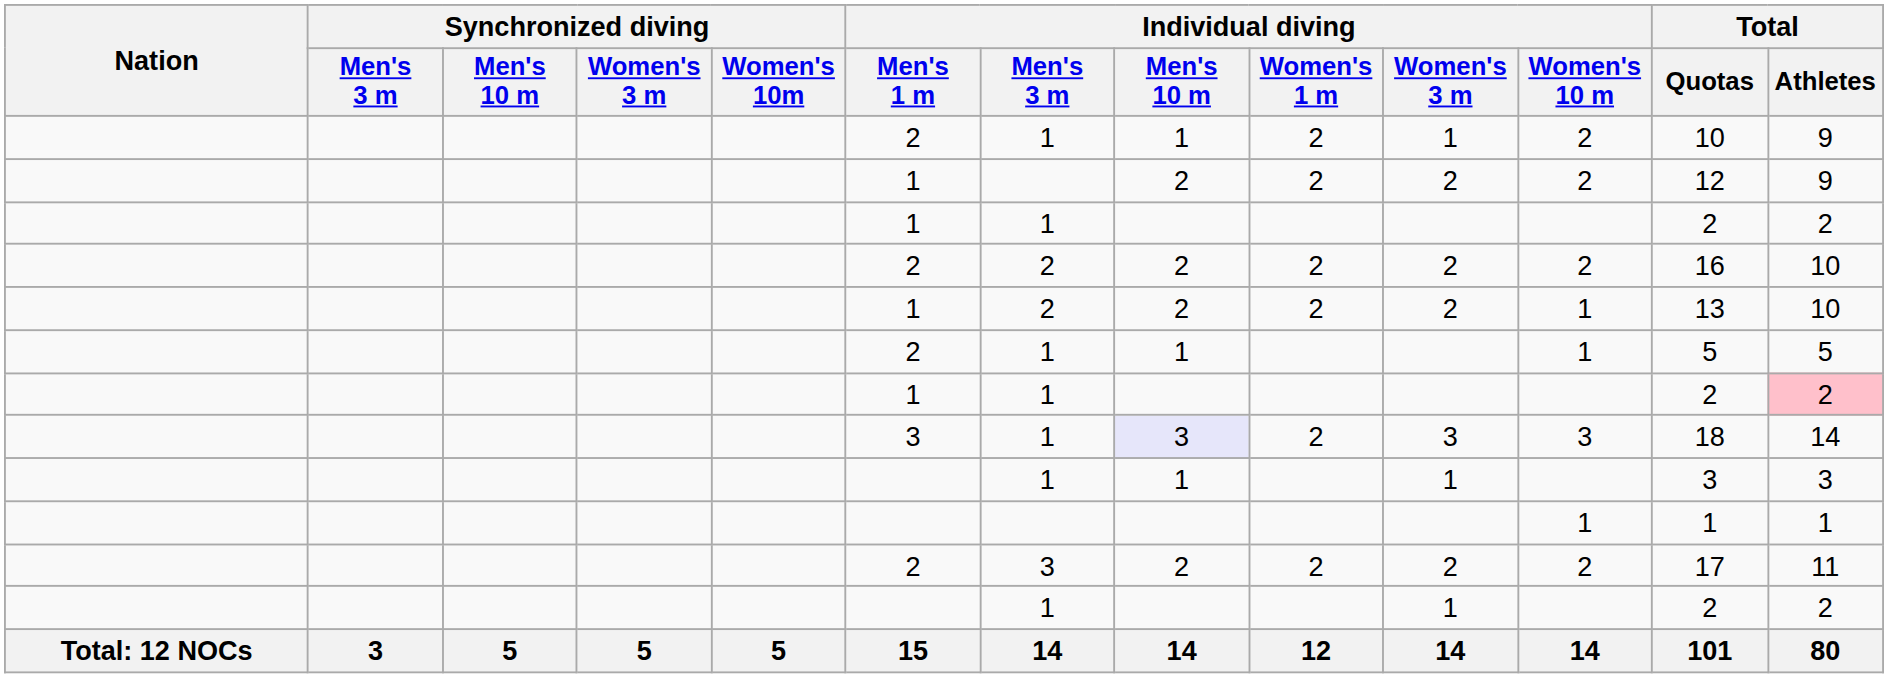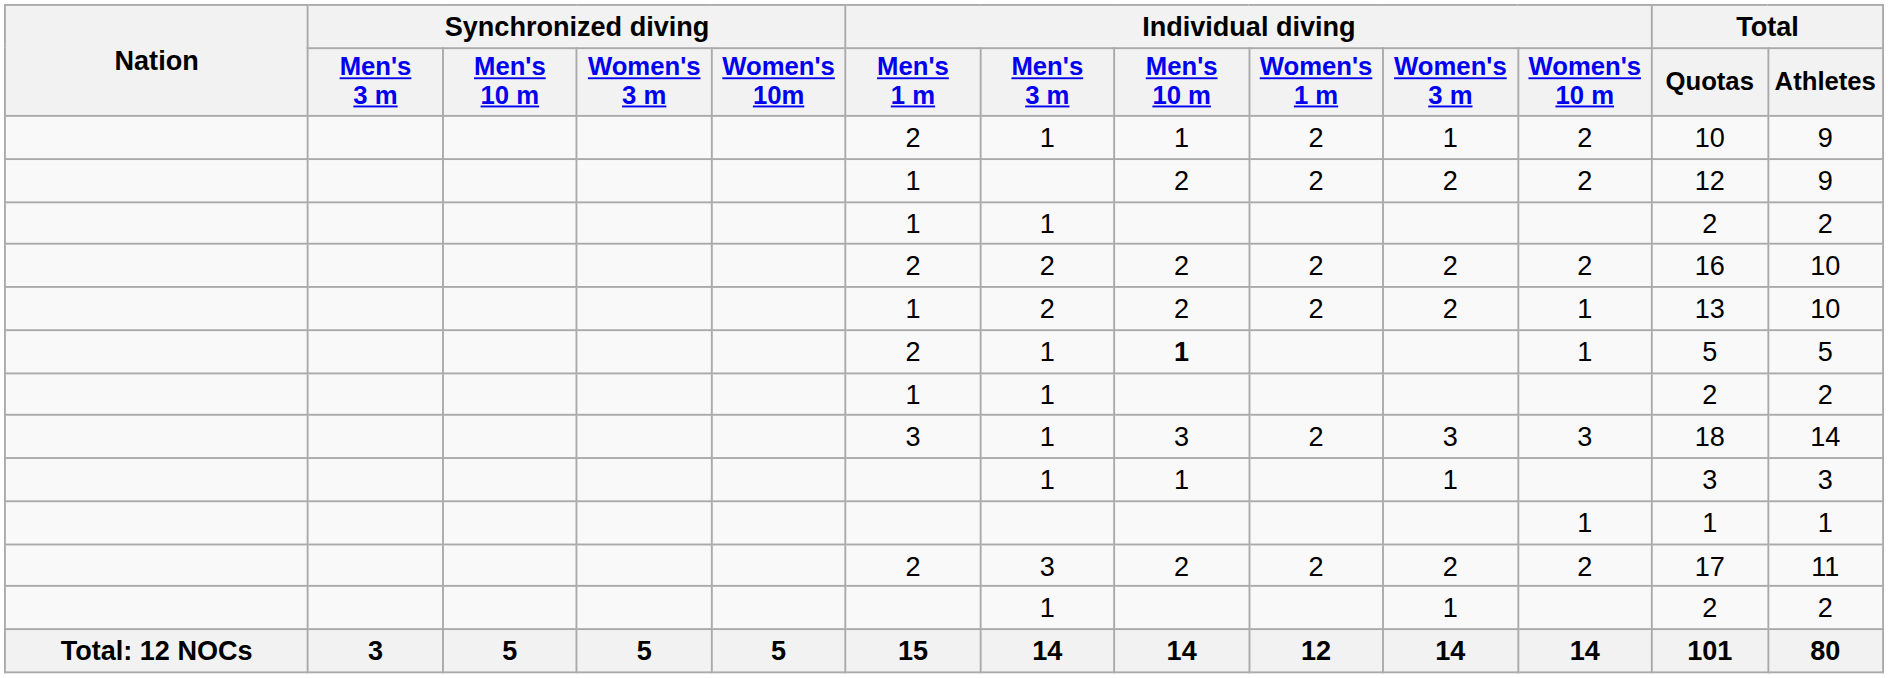(1182, 352) normal -> (1182, 352) bold
(1825, 395) pink background -> (1825, 395) no background
(1182, 437) lavender background -> (1182, 437) no background
